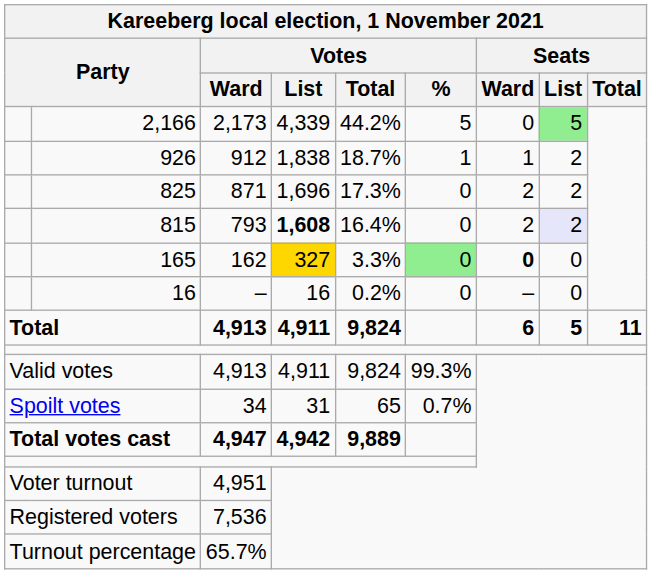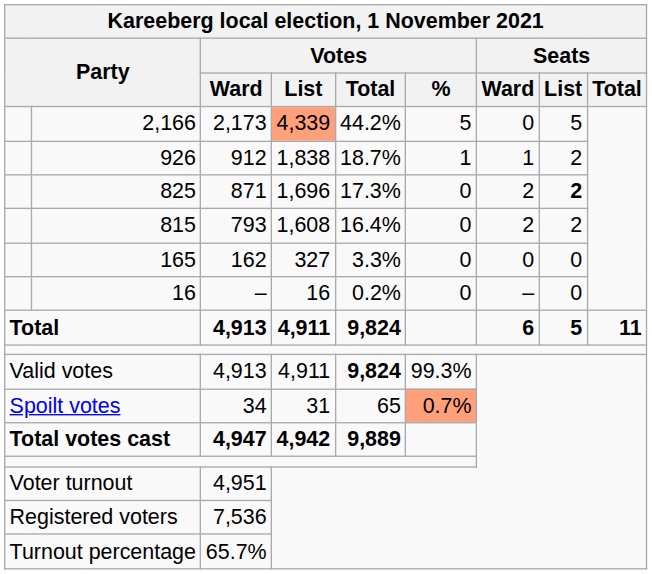(303, 123) no background -> (303, 123) lightsalmon background
(576, 123) lightgreen background -> (576, 123) no background
(576, 191) normal -> (576, 191) bold
(303, 225) bold -> (303, 225) normal
(576, 225) lavender background -> (576, 225) no background
(312, 259) gold background -> (312, 259) no background
(466, 259) lightgreen background -> (466, 259) no background
(528, 259) bold -> (528, 259) normal
(374, 371) normal -> (374, 371) bold
(447, 405) no background -> (447, 405) lightsalmon background
